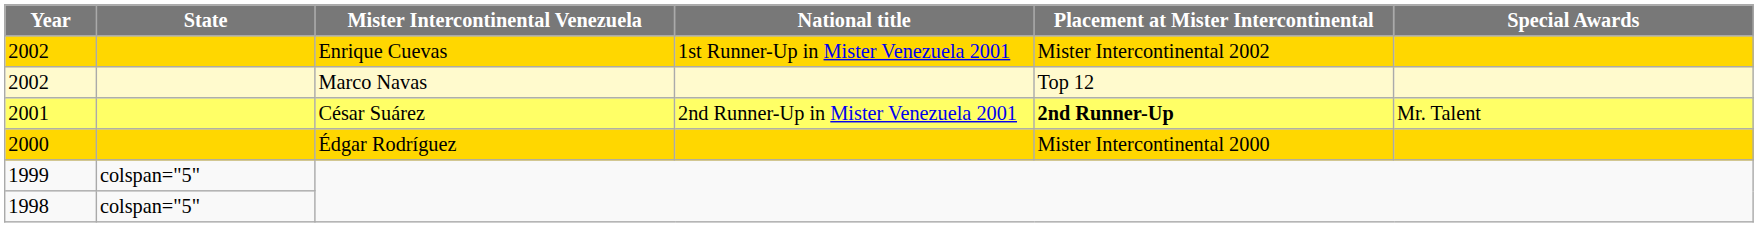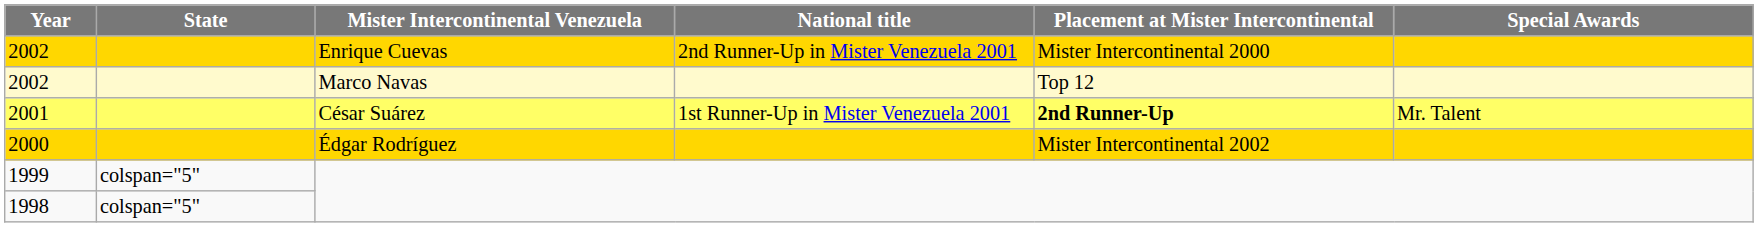(844, 51) 1st Runner-Up in Mister Venezuela 2001 -> (847, 51) 2nd Runner-Up in Mister Venezuela 2001
(1154, 51) Mister Intercontinental 2002 -> (1154, 51) Mister Intercontinental 2000
(847, 113) 2nd Runner-Up in Mister Venezuela 2001 -> (844, 113) 1st Runner-Up in Mister Venezuela 2001
(1154, 144) Mister Intercontinental 2000 -> (1154, 144) Mister Intercontinental 2002
